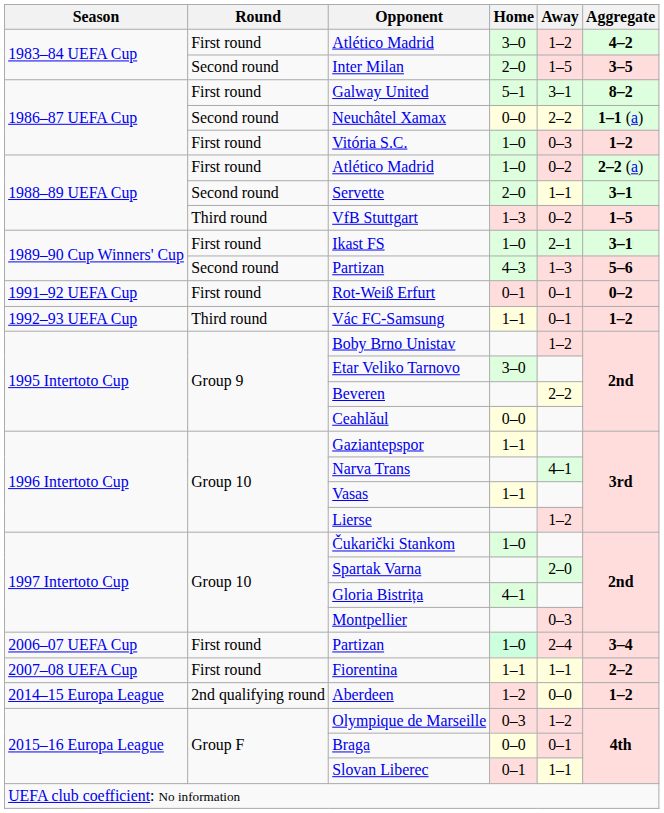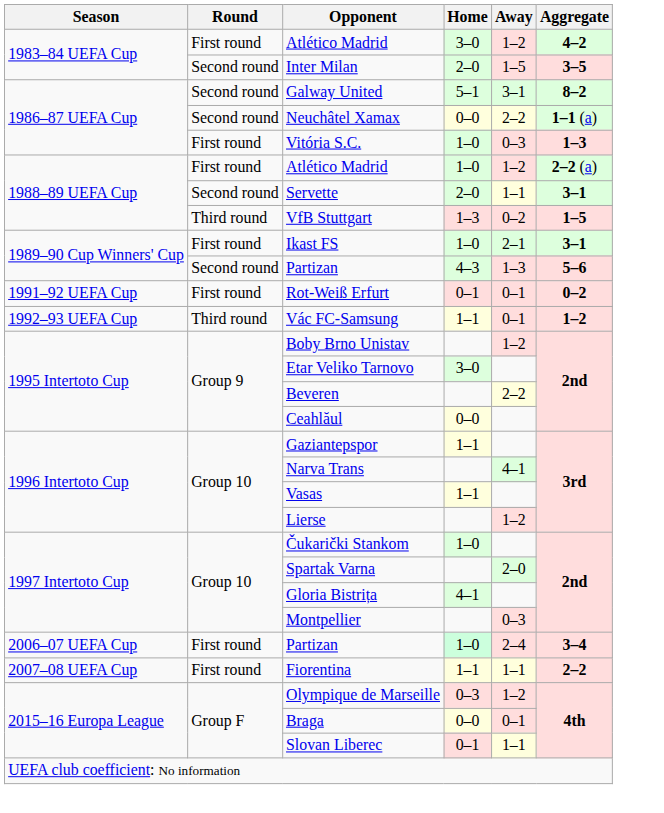(226, 92) First round -> (235, 92) Second round
(621, 142) 1–2 -> (575, 142) 1–3
(560, 167) 0–2 -> (514, 167) 1–2
- row: (86, 695)
